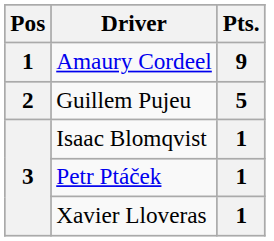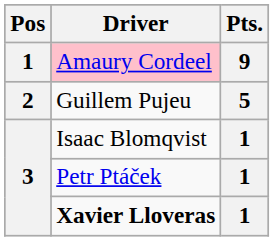(134, 61) no background -> (134, 61) pink background
(131, 215) normal -> (136, 215) bold
